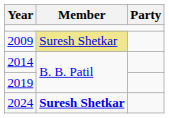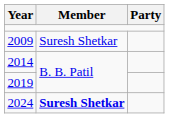(78, 41) khaki background -> (78, 41) no background
